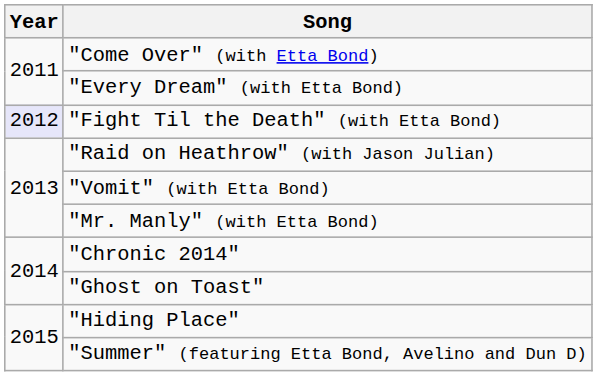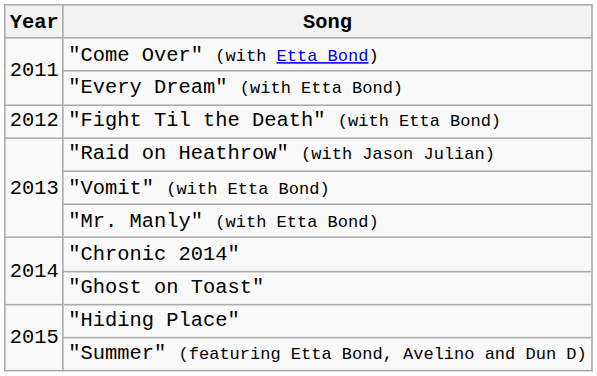(34, 121) lavender background -> (34, 121) no background
